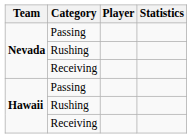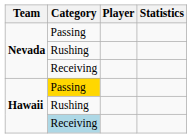(68, 87) no background -> (68, 87) gold background
(74, 123) no background -> (74, 123) lightblue background
